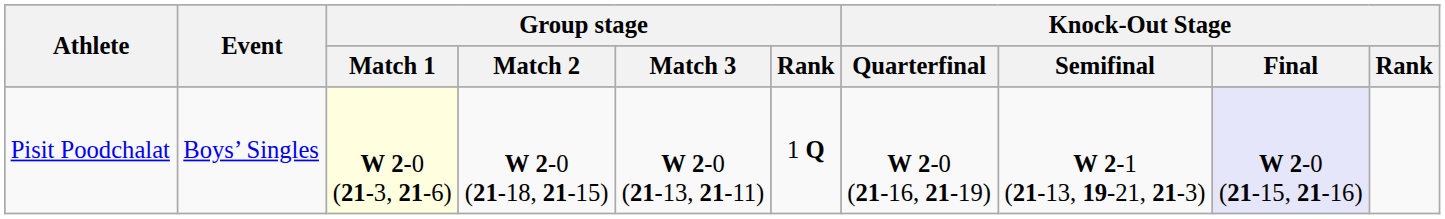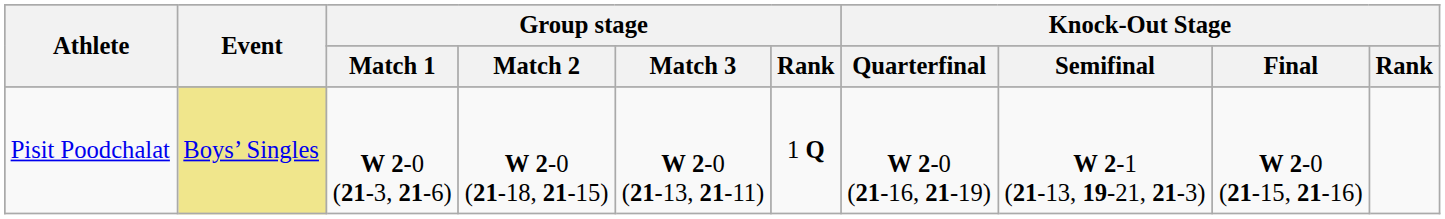(251, 150) no background -> (251, 150) khaki background
(392, 179) lightyellow background -> (392, 179) no background
(1291, 179) lavender background -> (1291, 179) no background
